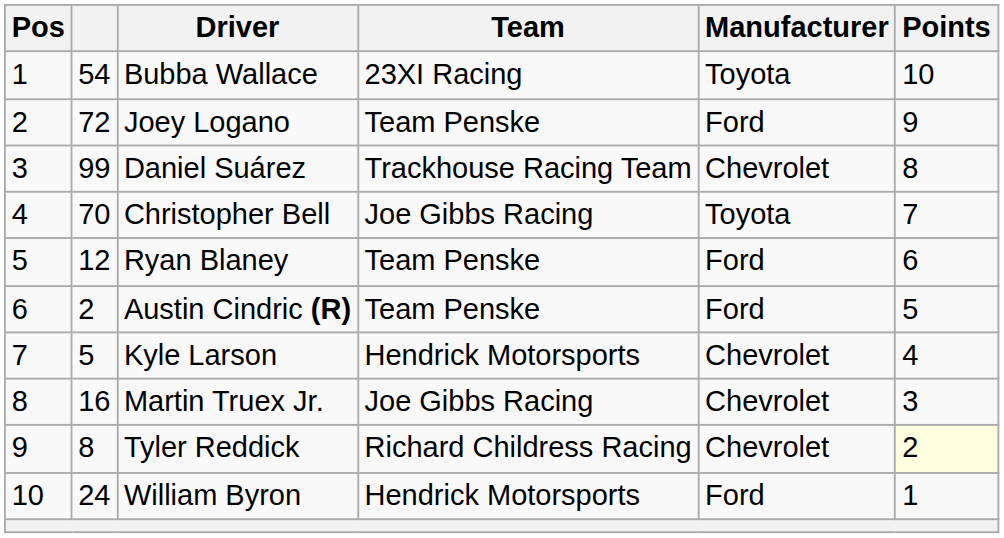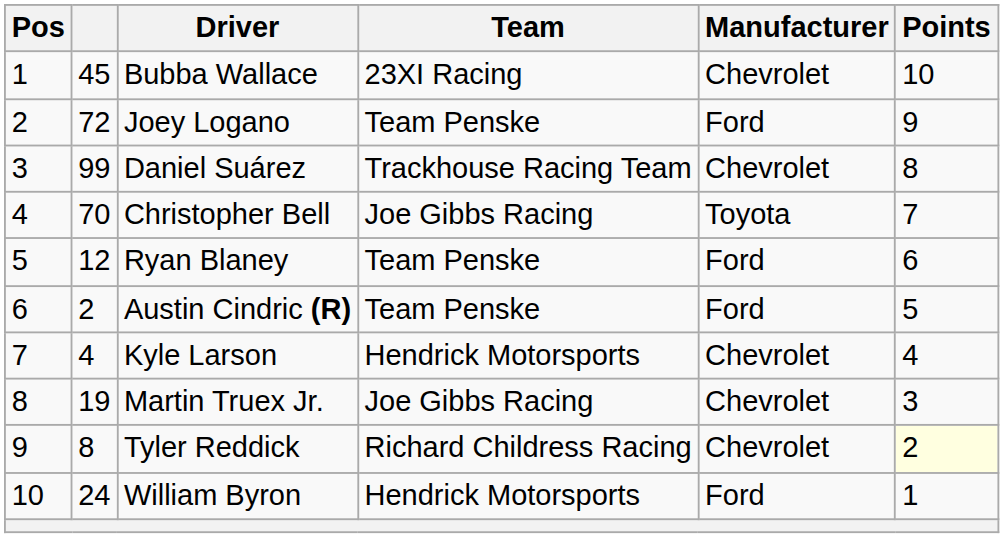(94, 74) 54 -> (94, 74) 45
(748, 74) Toyota -> (767, 74) Chevrolet
(86, 354) 5 -> (86, 354) 4
(94, 401) 16 -> (94, 401) 19
